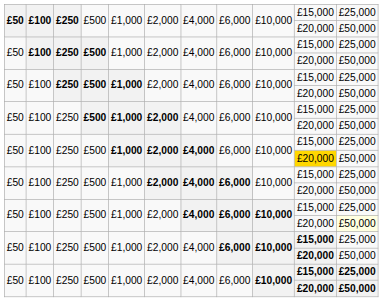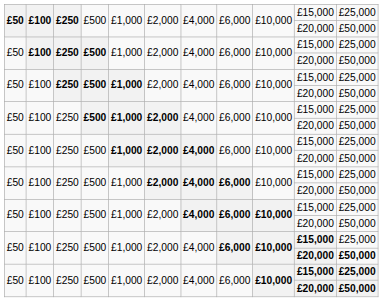(315, 158) gold background -> (315, 158) no background
(357, 223) lightyellow background -> (357, 223) no background
(357, 256) normal -> (357, 256) bold
